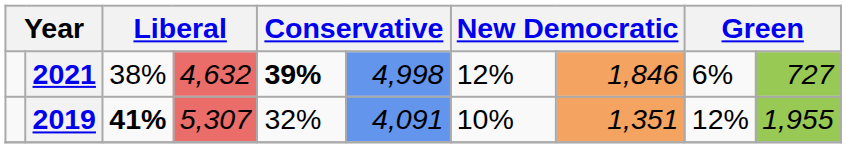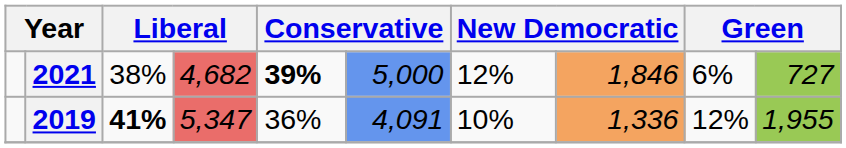(215, 74) 4,632 -> (215, 74) 4,682
(408, 74) 4,998 -> (408, 74) 5,000
(215, 119) 5,307 -> (215, 119) 5,347
(293, 119) 32% -> (293, 119) 36%
(643, 119) 1,351 -> (643, 119) 1,336
